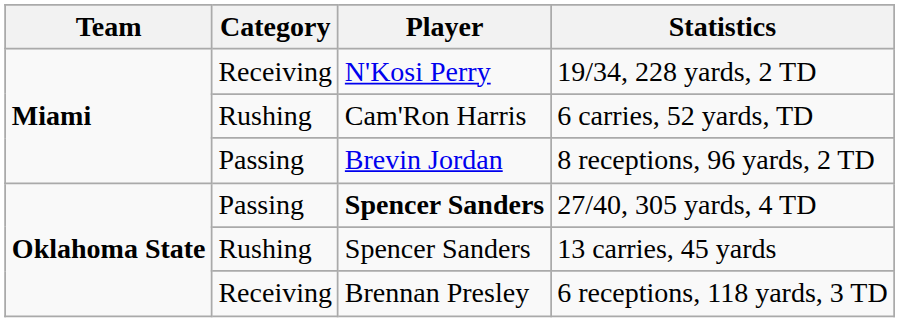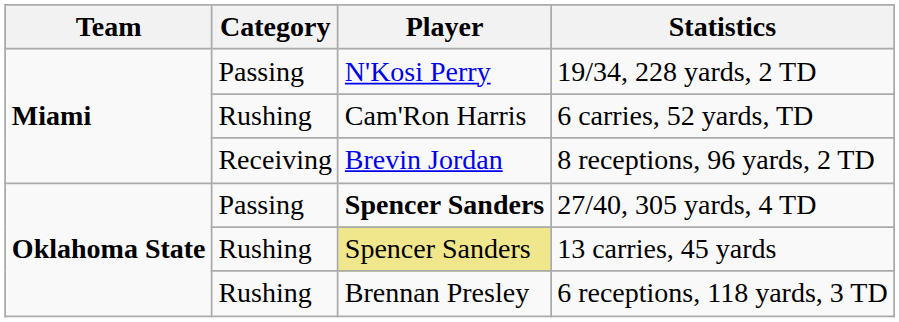(275, 71) Receiving -> (261, 71) Passing
(261, 159) Passing -> (275, 159) Receiving
(438, 248) no background -> (438, 248) khaki background
(275, 293) Receiving -> (265, 293) Rushing
